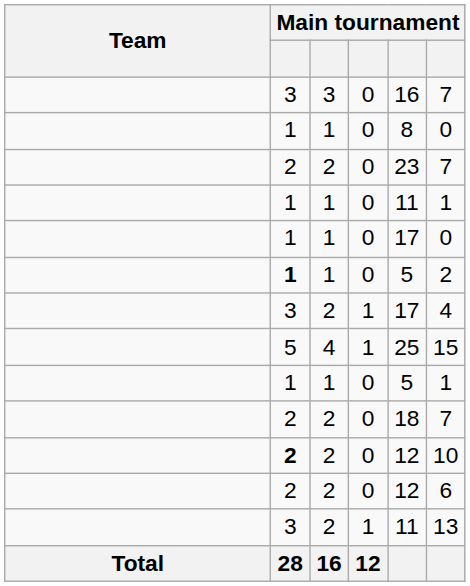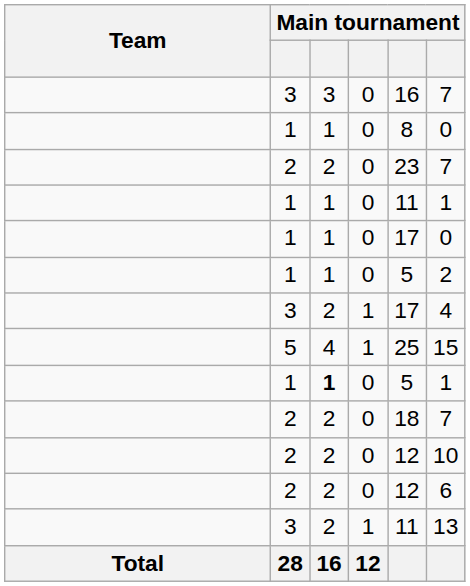(290, 274) bold -> (290, 274) normal
(329, 382) normal -> (329, 382) bold
(290, 454) bold -> (290, 454) normal
